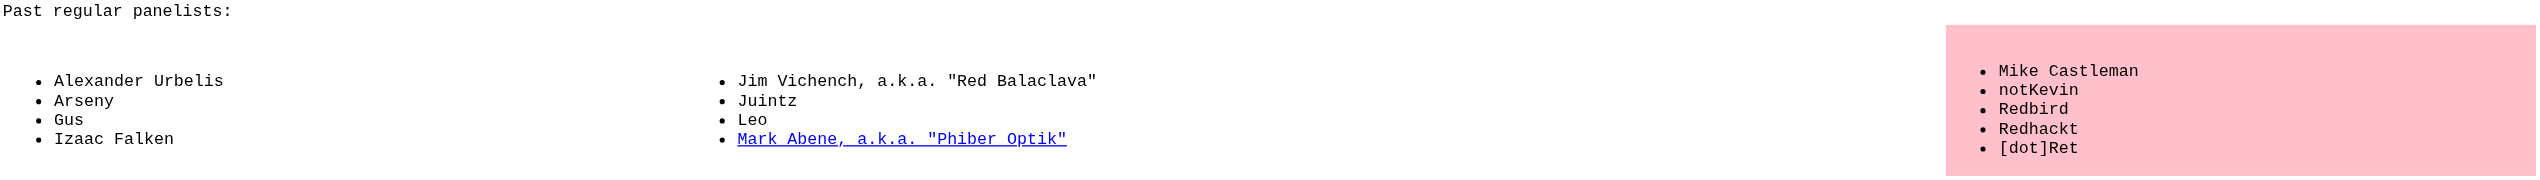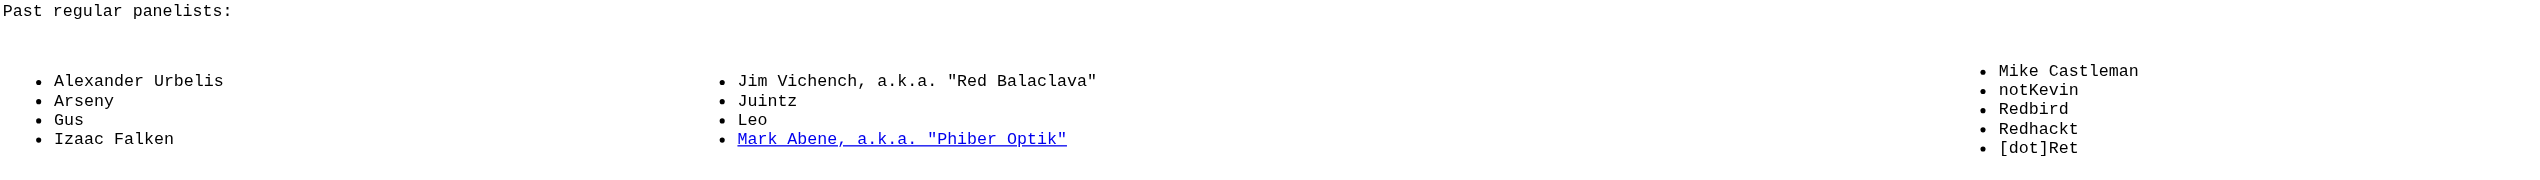(2241, 110) pink background -> (2241, 110) no background
